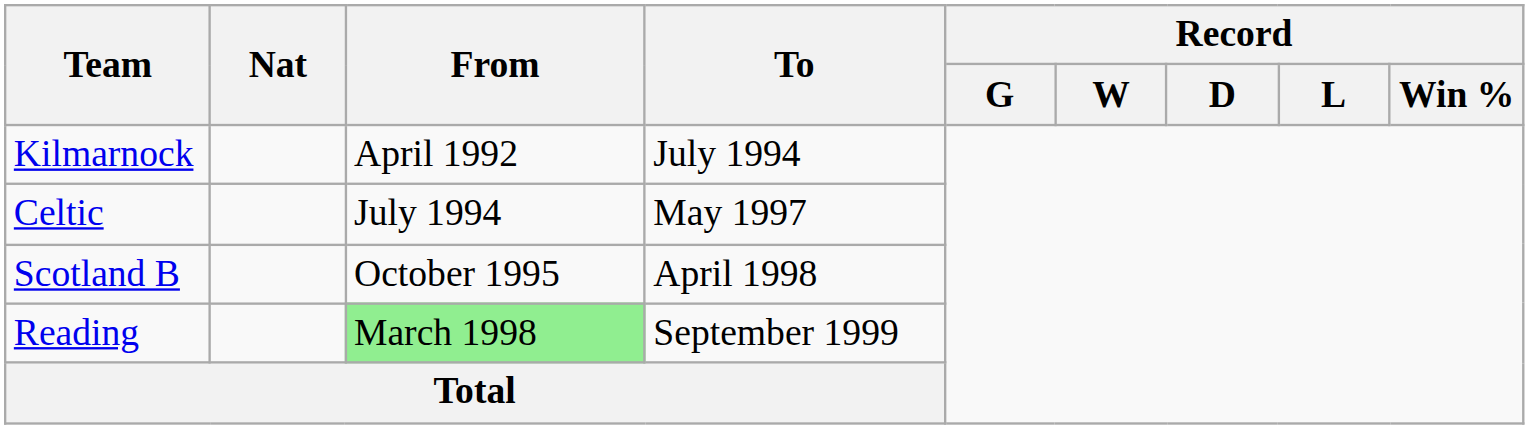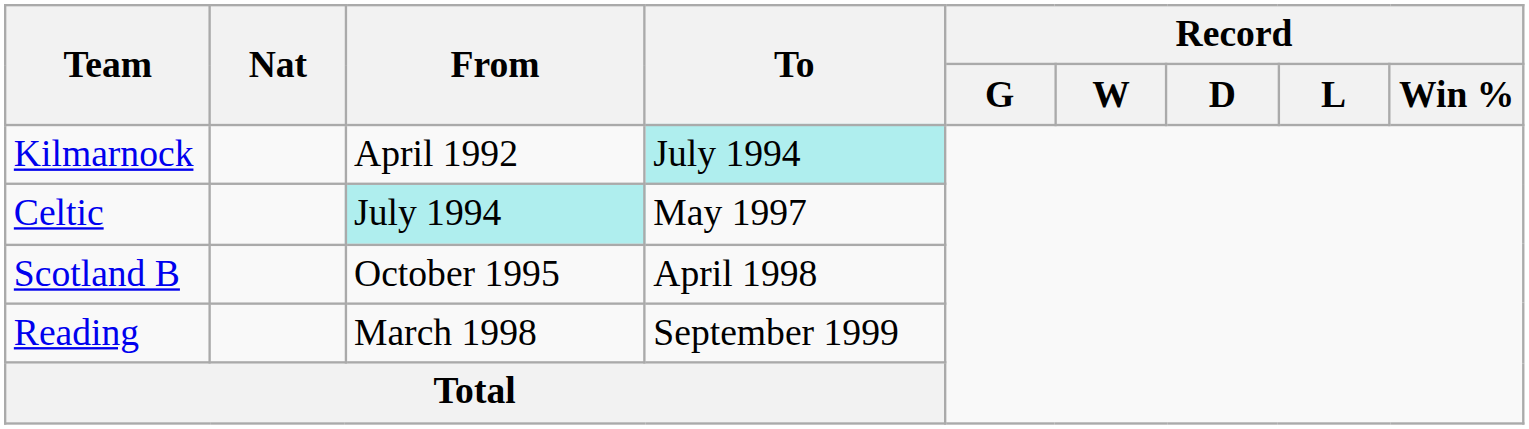(727, 153) no background -> (727, 153) paleturquoise background
(428, 213) no background -> (428, 213) paleturquoise background
(445, 332) lightgreen background -> (445, 332) no background
